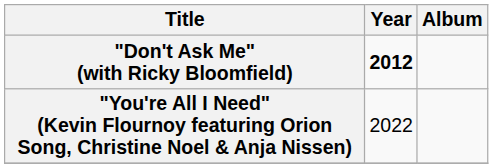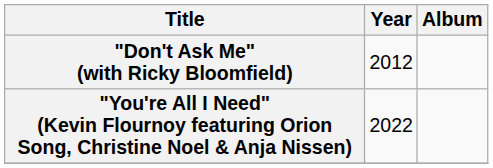(391, 61) bold -> (391, 61) normal
